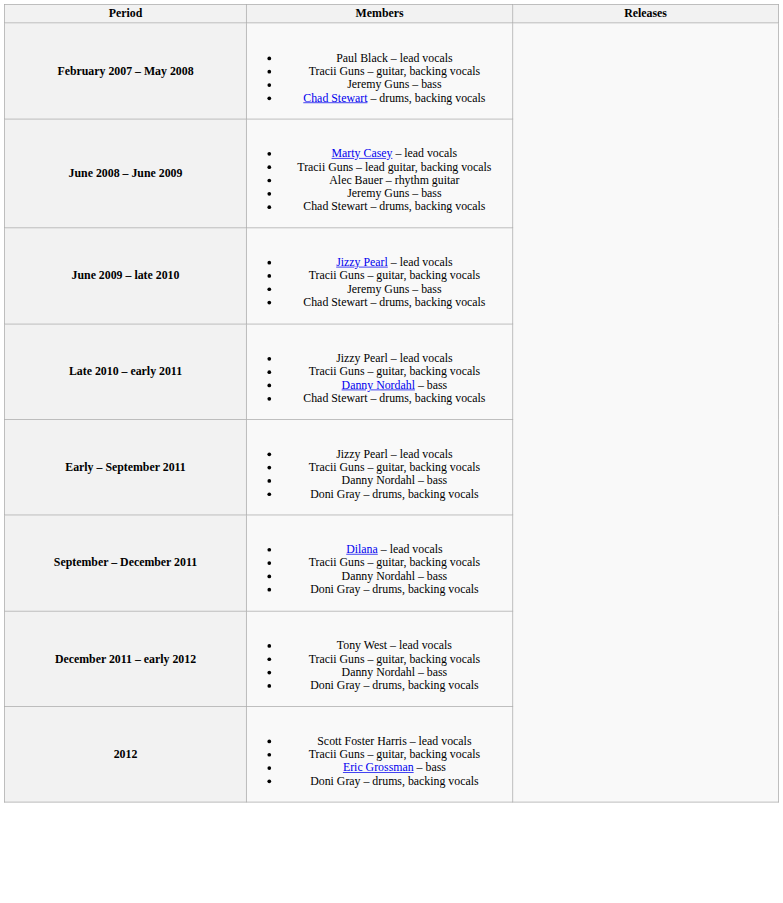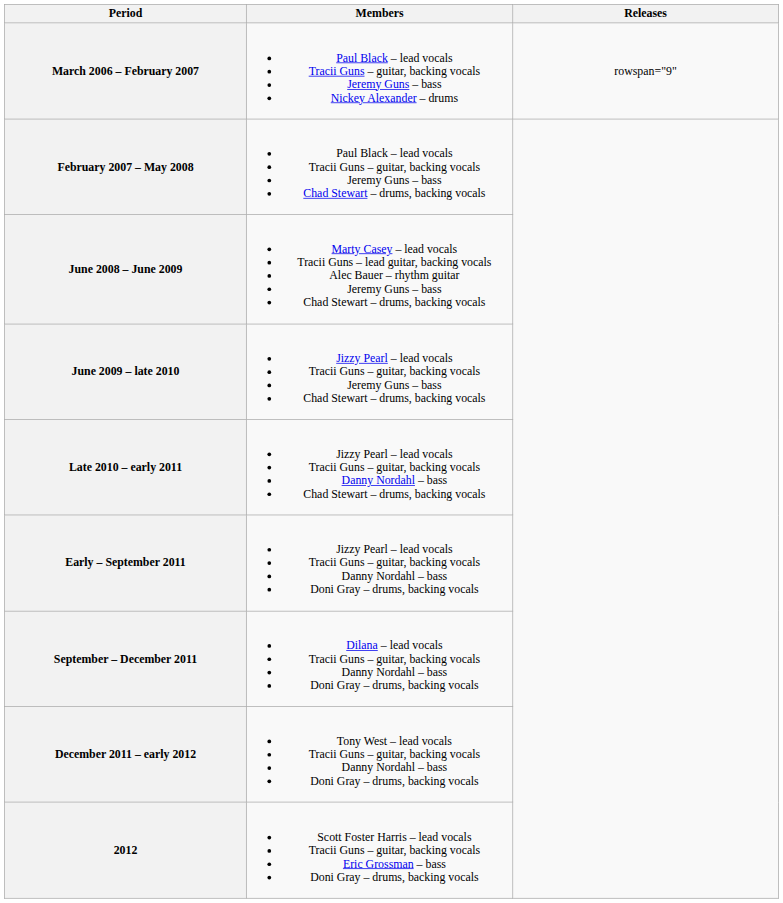+ row: (125, 71)
